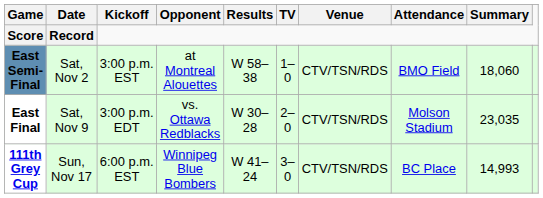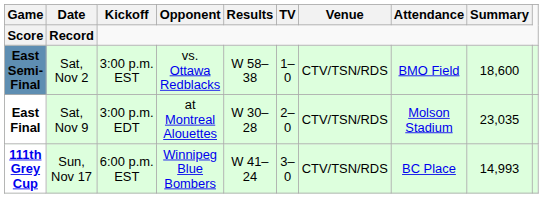(190, 70) at Montreal Alouettes -> (190, 70) vs. Ottawa Redblacks
(500, 70) 18,060 -> (500, 70) 18,600
(190, 120) vs. Ottawa Redblacks -> (190, 120) at Montreal Alouettes
